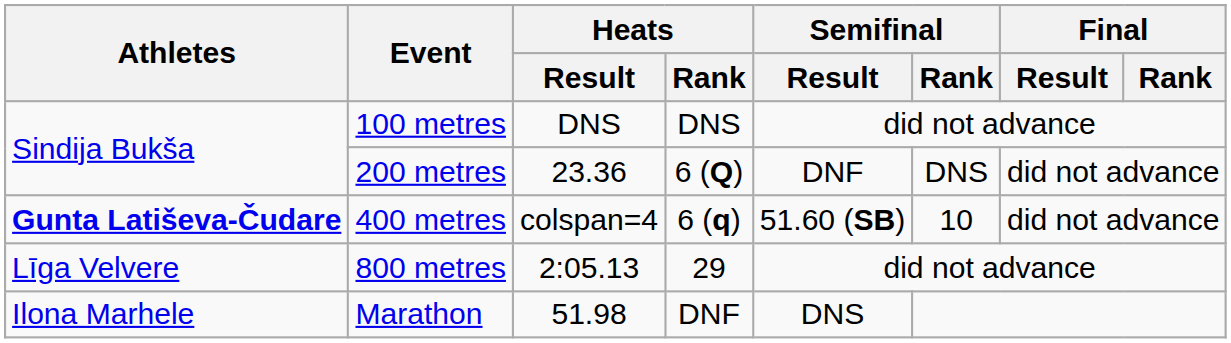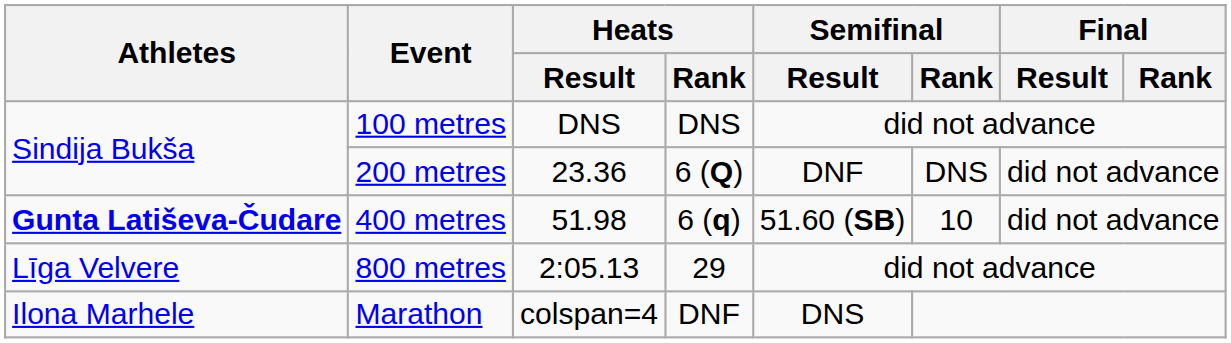(589, 219) colspan=4 -> (589, 219) 51.98
(589, 314) 51.98 -> (589, 314) colspan=4
